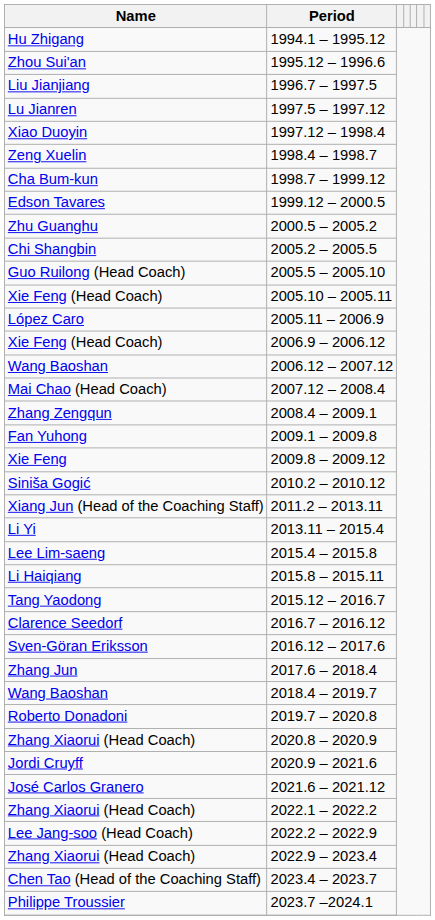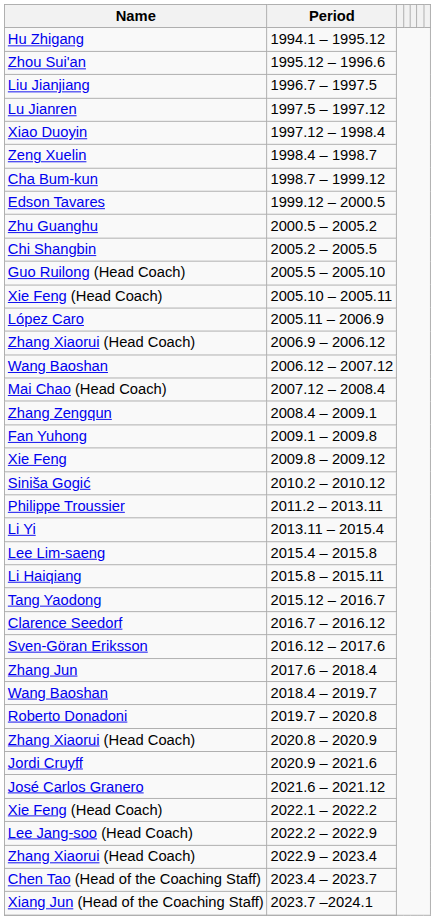(85, 343) Xie Feng (Head Coach) -> (102, 343) Zhang Xiaorui (Head Coach)
(136, 506) Xiang Jun (Head of the Coaching Staff) -> (66, 506) Philippe Troussier
(102, 809) Zhang Xiaorui (Head Coach) -> (85, 809) Xie Feng (Head Coach)
(66, 903) Philippe Troussier -> (136, 903) Xiang Jun (Head of the Coaching Staff)
